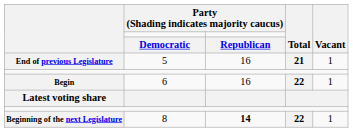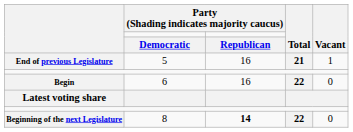(330, 82) 1 -> (330, 82) 0
(330, 119) 1 -> (330, 119) 0
